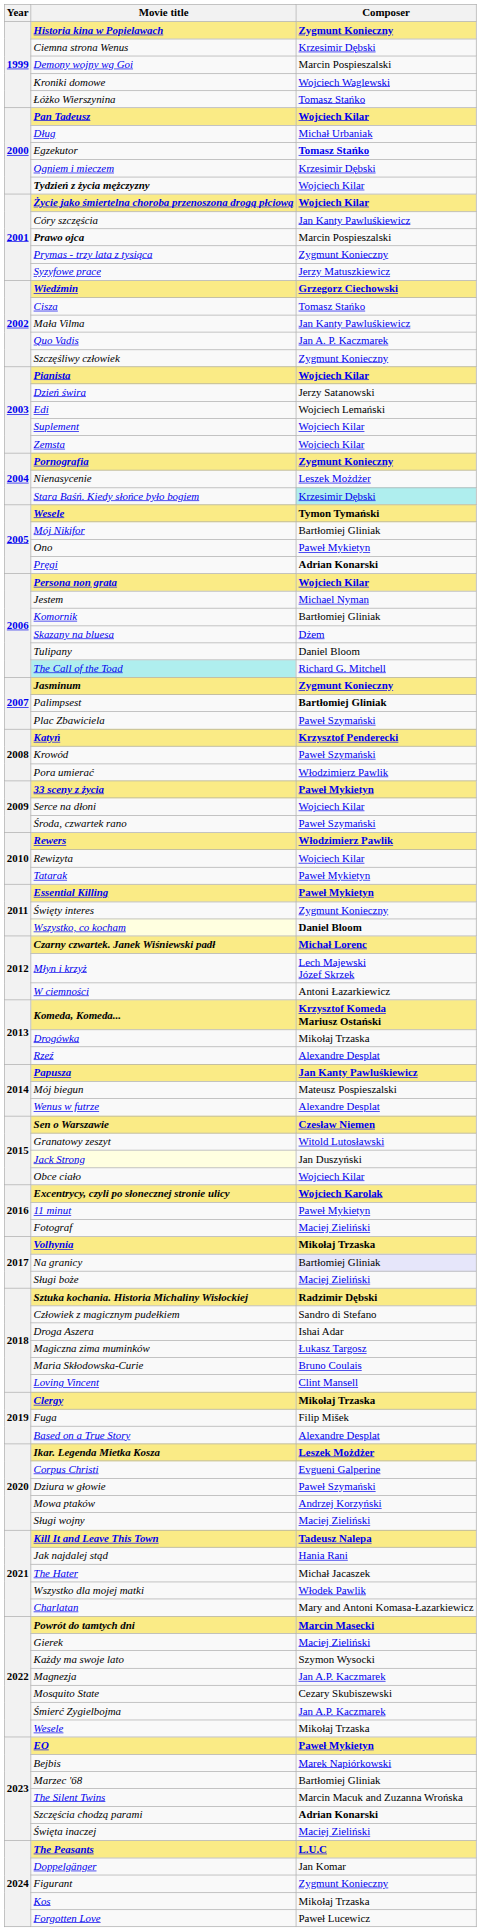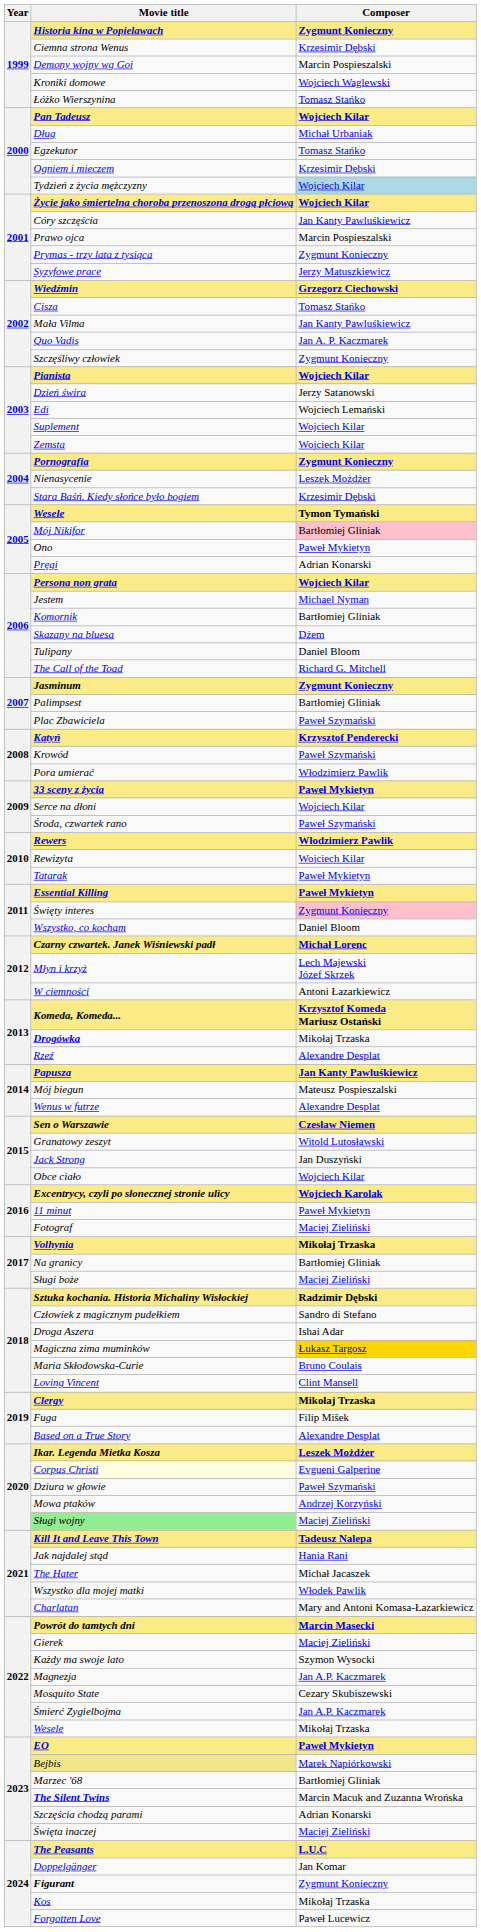(334, 151) bold -> (332, 151) normal
(92, 185) bold -> (90, 185) normal
(331, 185) no background -> (331, 185) lightblue background
(59, 237) bold -> (59, 237) normal
(337, 496) paleturquoise background -> (337, 496) no background
(340, 530) no background -> (340, 530) pink background
(338, 565) bold -> (335, 565) normal
(78, 668) paleturquoise background -> (78, 668) no background
(343, 703) bold -> (340, 703) normal
(343, 910) no background -> (343, 910) pink background
(80, 927) lightyellow background -> (80, 927) no background
(330, 927) bold -> (329, 927) normal
(56, 1038) normal -> (57, 1038) bold
(59, 1159) lightyellow background -> (59, 1159) no background
(340, 1262) lavender background -> (340, 1262) no background
(333, 1348) no background -> (333, 1348) gold background
(66, 1469) no background -> (66, 1469) lightyellow background
(59, 1521) no background -> (59, 1521) lightgreen background
(47, 1763) no background -> (47, 1763) khaki background
(69, 1797) normal -> (72, 1797) bold
(338, 1814) bold -> (335, 1814) normal
(53, 1883) normal -> (54, 1883) bold
